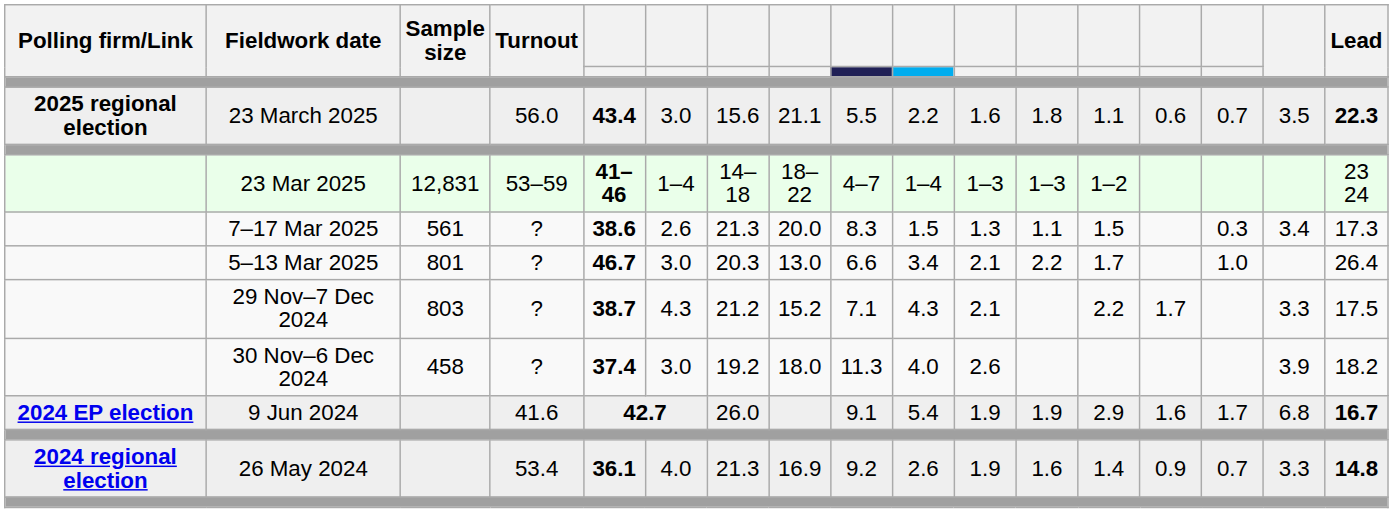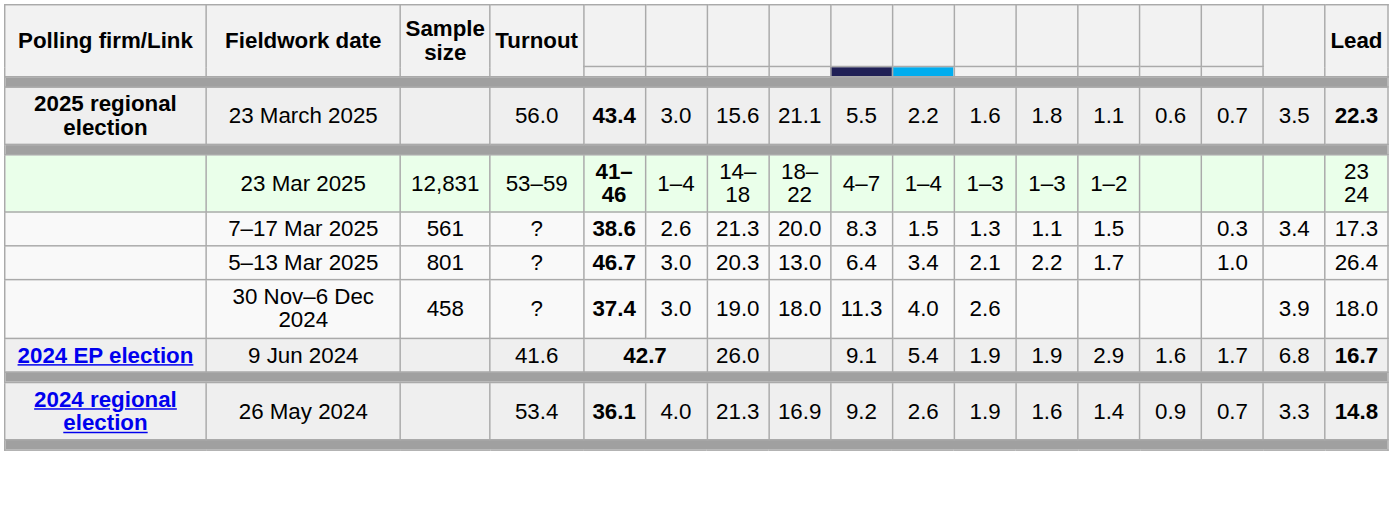(861, 263) 6.6 -> (861, 263) 6.4
- row: (303, 308)
(738, 366) 19.2 -> (738, 308) 19.0
(1356, 366) 18.2 -> (1356, 308) 18.0
